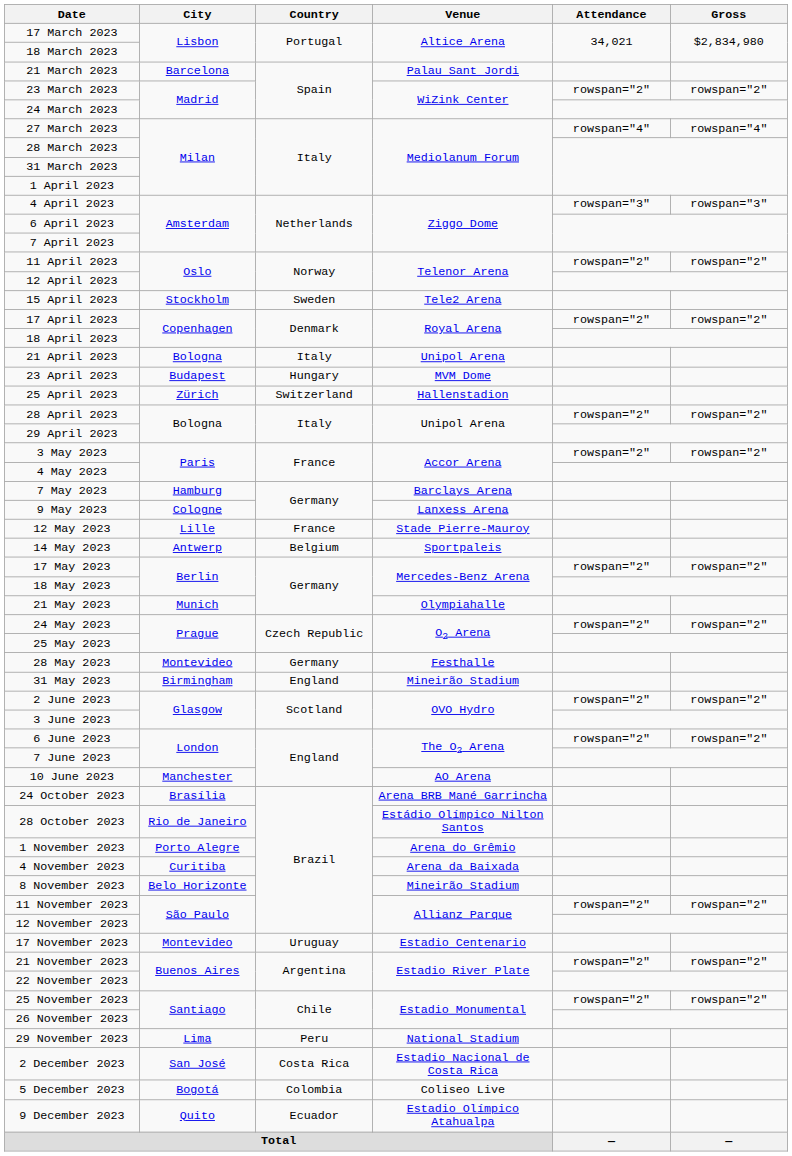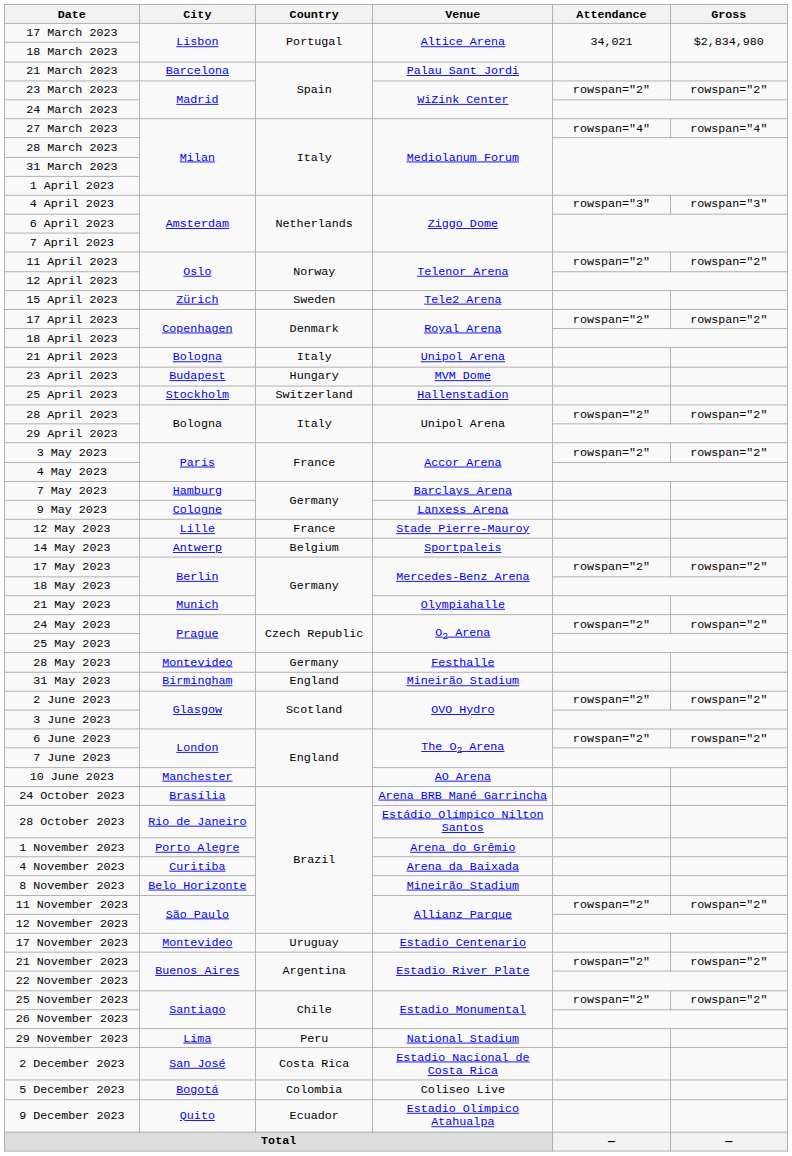(197, 300) Stockholm -> (197, 300) Zürich
(197, 395) Zürich -> (197, 395) Stockholm
